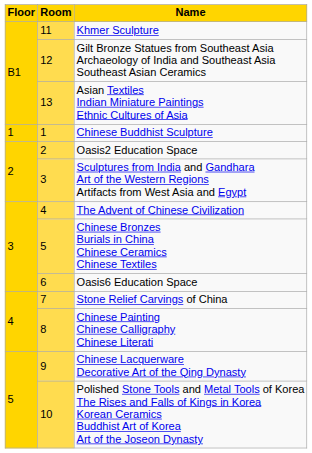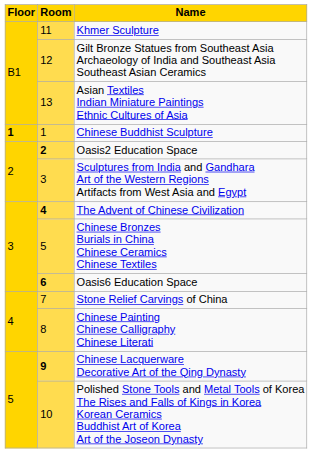(11, 132) normal -> (11, 132) bold
(43, 150) normal -> (43, 150) bold
(43, 210) normal -> (43, 210) bold
(43, 282) normal -> (43, 282) bold
(43, 366) normal -> (43, 366) bold
